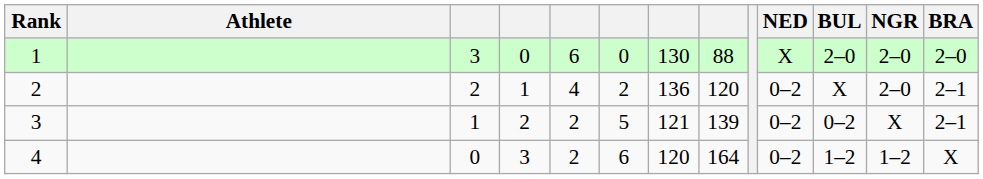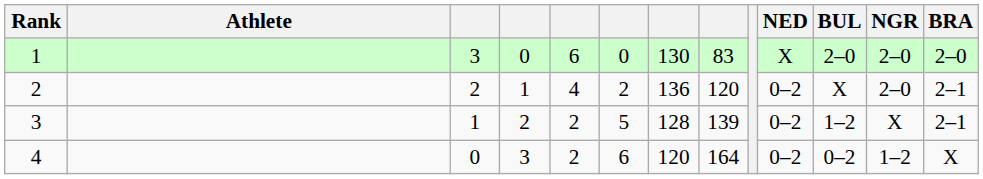(723, 55) 88 -> (723, 55) 83
(674, 122) 121 -> (674, 122) 128
(839, 122) 0–2 -> (839, 122) 1–2
(839, 156) 1–2 -> (839, 156) 0–2
